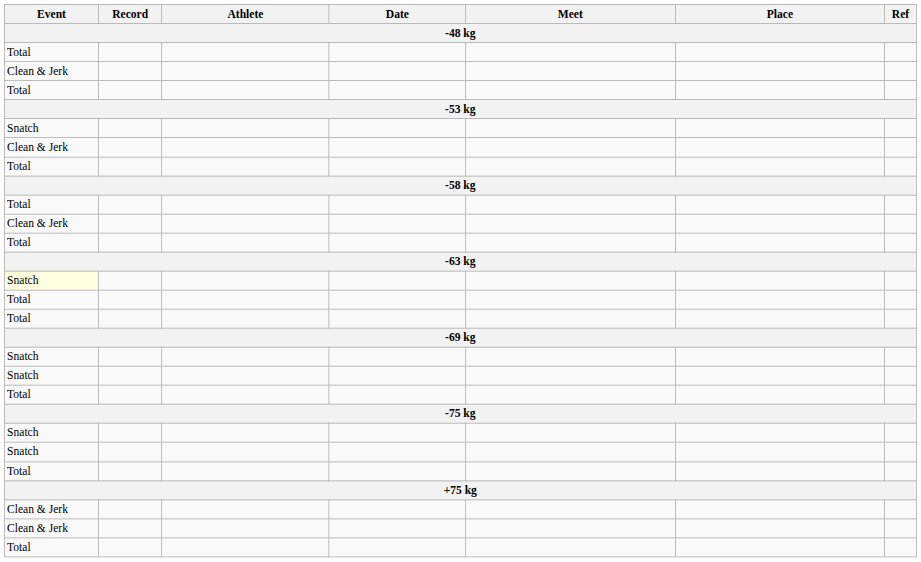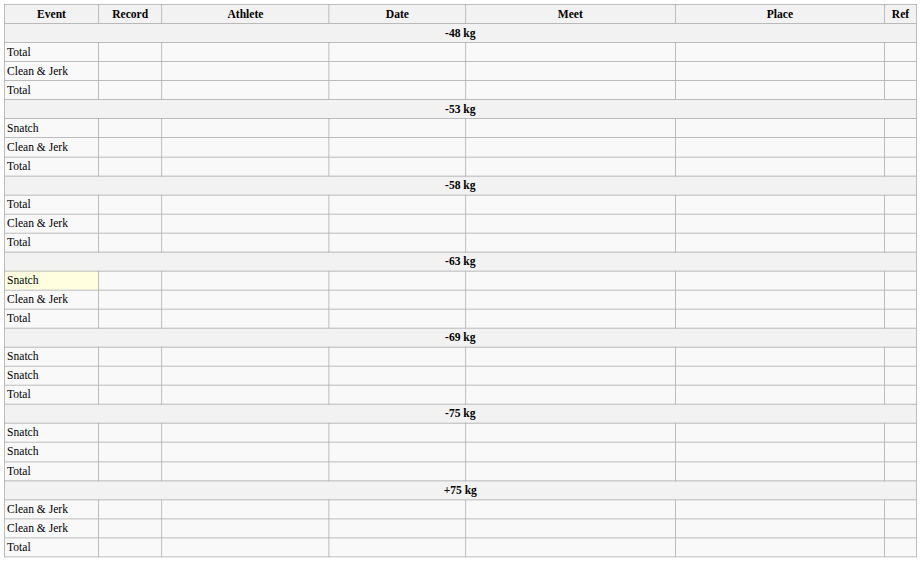(19, 299) Total -> (38, 299) Clean & Jerk
